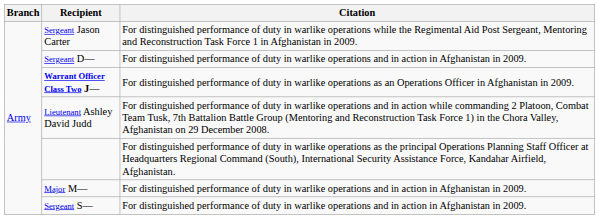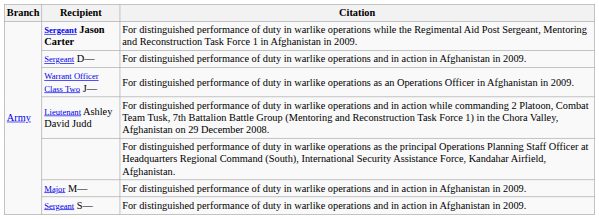(72, 36) normal -> (74, 36) bold
(74, 82) bold -> (71, 83) normal
